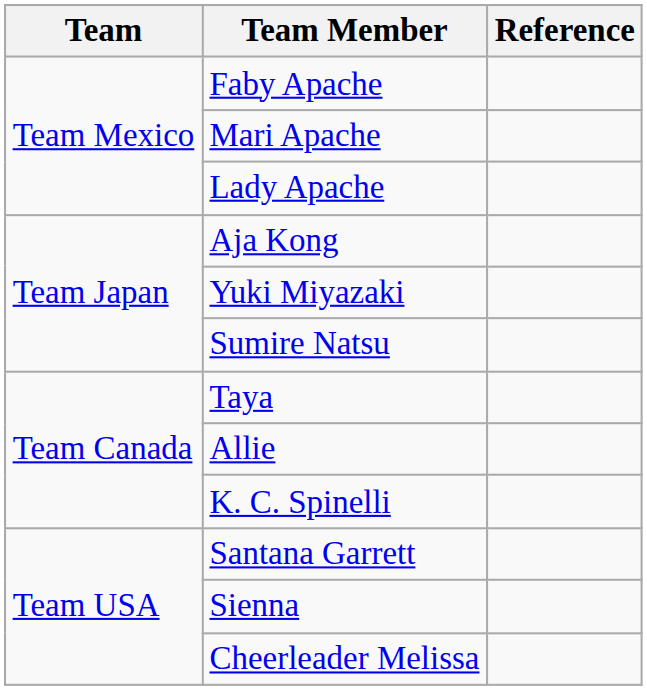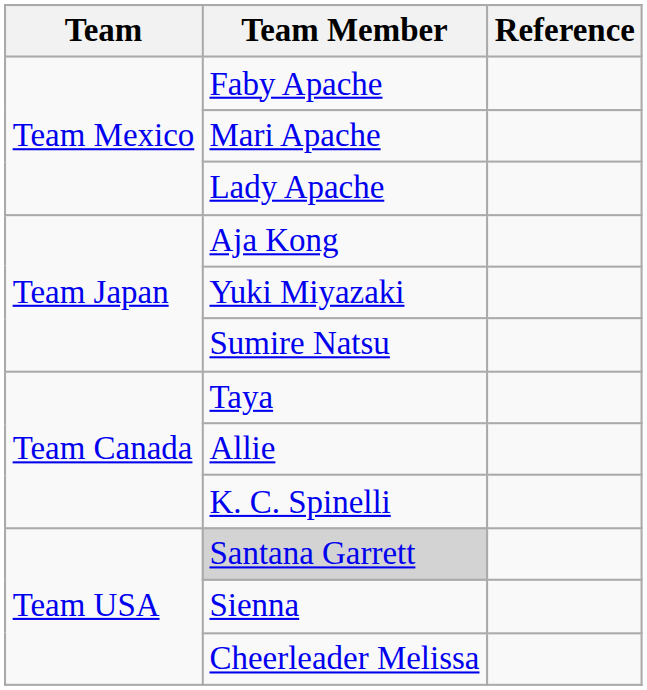(312, 553) no background -> (312, 553) lightgrey background
